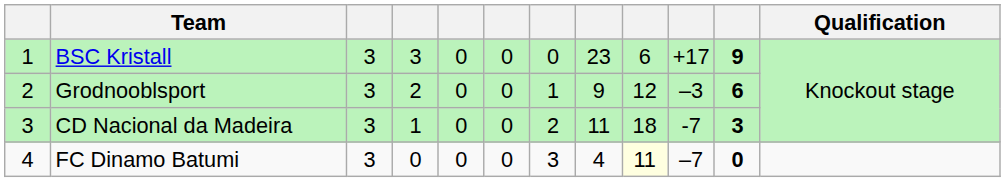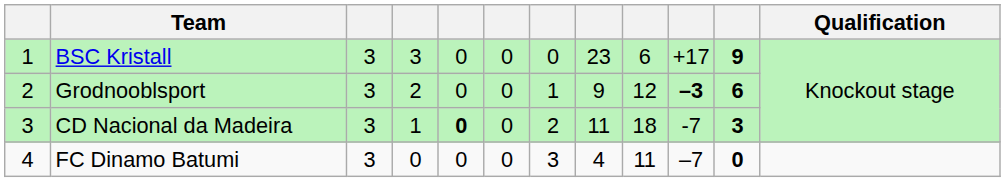(691, 91) normal -> (691, 91) bold
(461, 125) normal -> (461, 125) bold
(645, 160) lightyellow background -> (645, 160) no background
